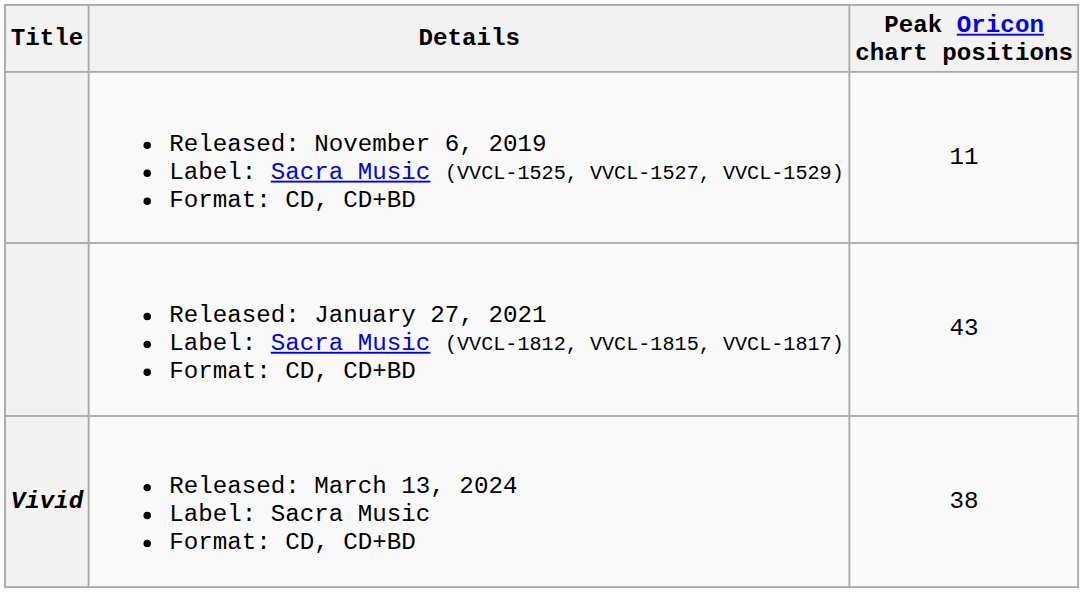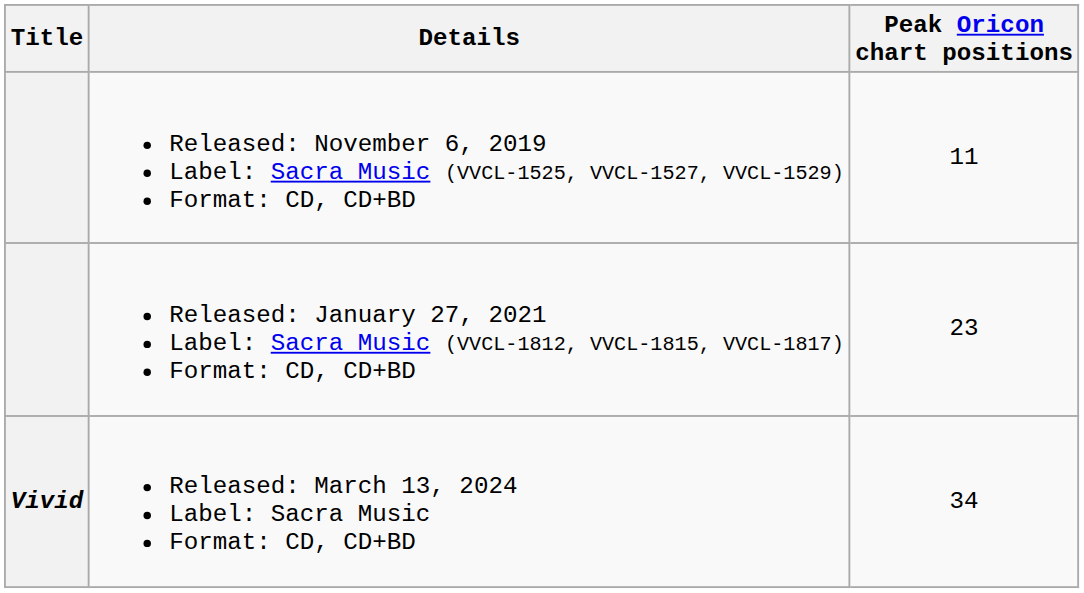(964, 329) 43 -> (964, 329) 23
(964, 501) 38 -> (964, 501) 34
